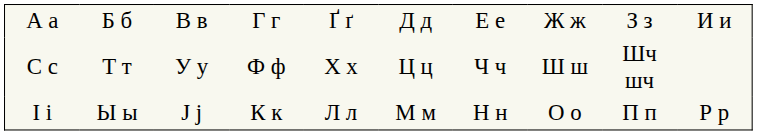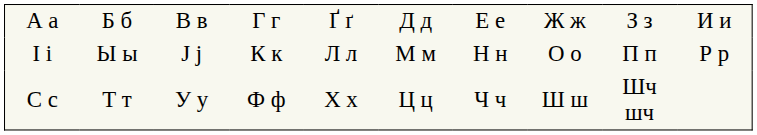rows swapped: (42, 113) <-> (42, 67)
